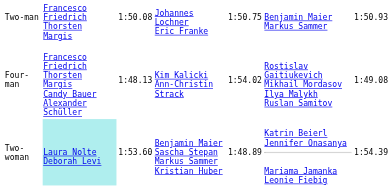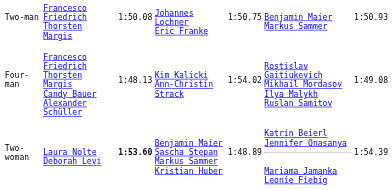(72, 157) paleturquoise background -> (72, 157) no background
(135, 152) normal -> (135, 152) bold
